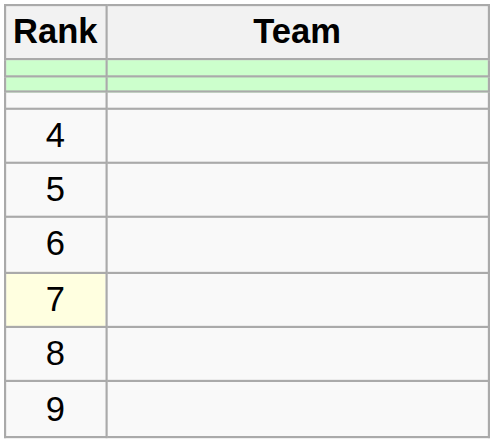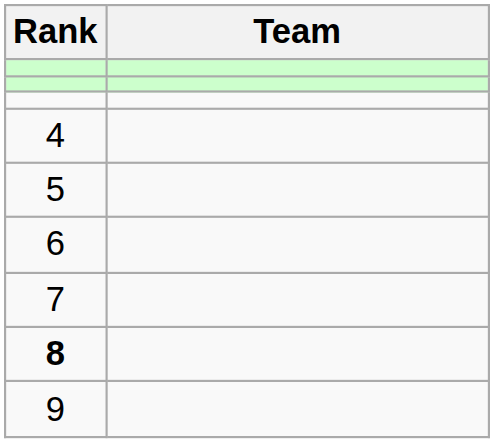(55, 298) lightyellow background -> (55, 298) no background
(55, 353) normal -> (55, 353) bold
